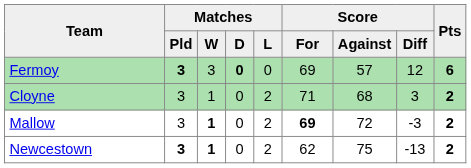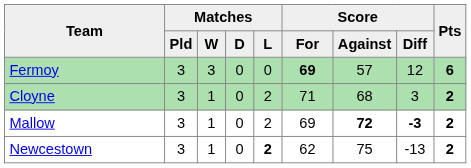(181, 70) bold -> (181, 70) normal
(240, 70) bold -> (240, 70) normal
(307, 70) normal -> (307, 70) bold
(211, 123) bold -> (211, 123) normal
(307, 123) bold -> (307, 123) normal
(365, 123) normal -> (365, 123) bold
(415, 123) normal -> (415, 123) bold
(181, 149) bold -> (181, 149) normal
(211, 149) bold -> (211, 149) normal
(268, 149) normal -> (268, 149) bold
